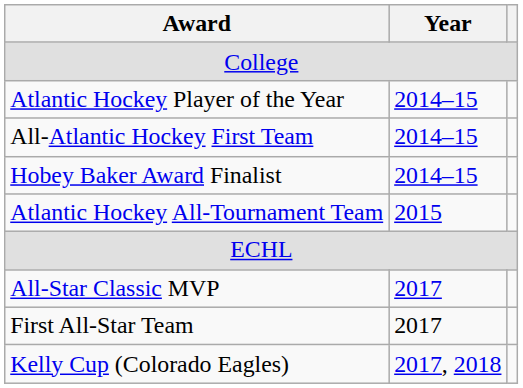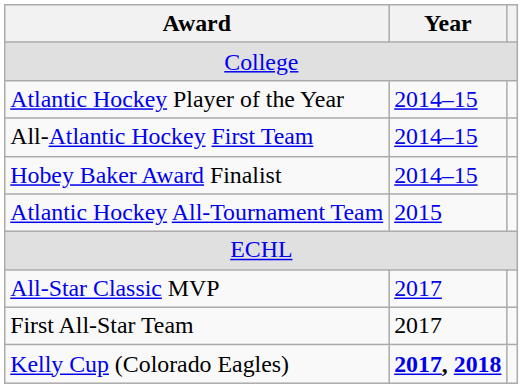(448, 363) normal -> (448, 363) bold
